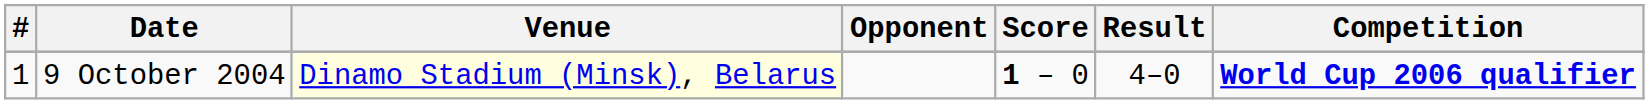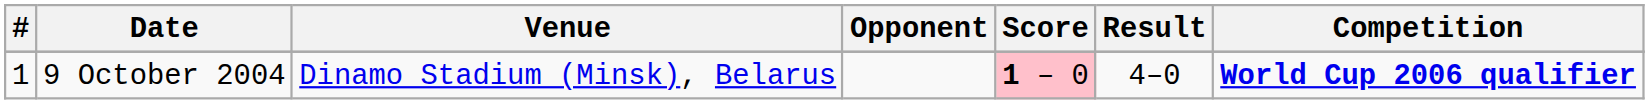(568, 76) lightyellow background -> (568, 76) no background
(1046, 76) no background -> (1046, 76) pink background
